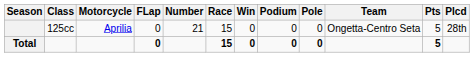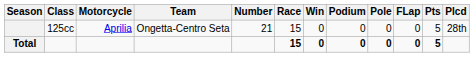columns swapped: (374, 12) <-> (149, 12)
